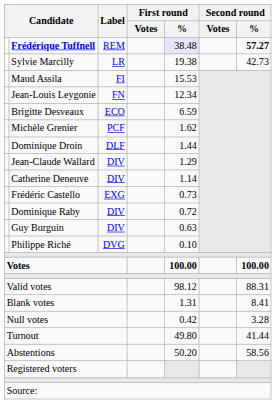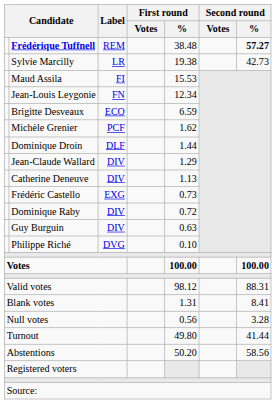(186, 46) lavender background -> (186, 46) no background
(188, 178) 1.14 -> (188, 178) 1.13
(188, 320) 0.42 -> (188, 320) 0.56
